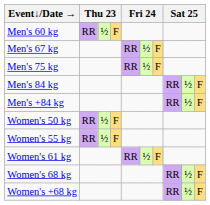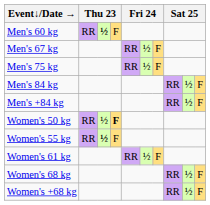(104, 31) normal -> (104, 31) bold
(116, 120) normal -> (116, 120) bold
(104, 138) normal -> (104, 138) bold
